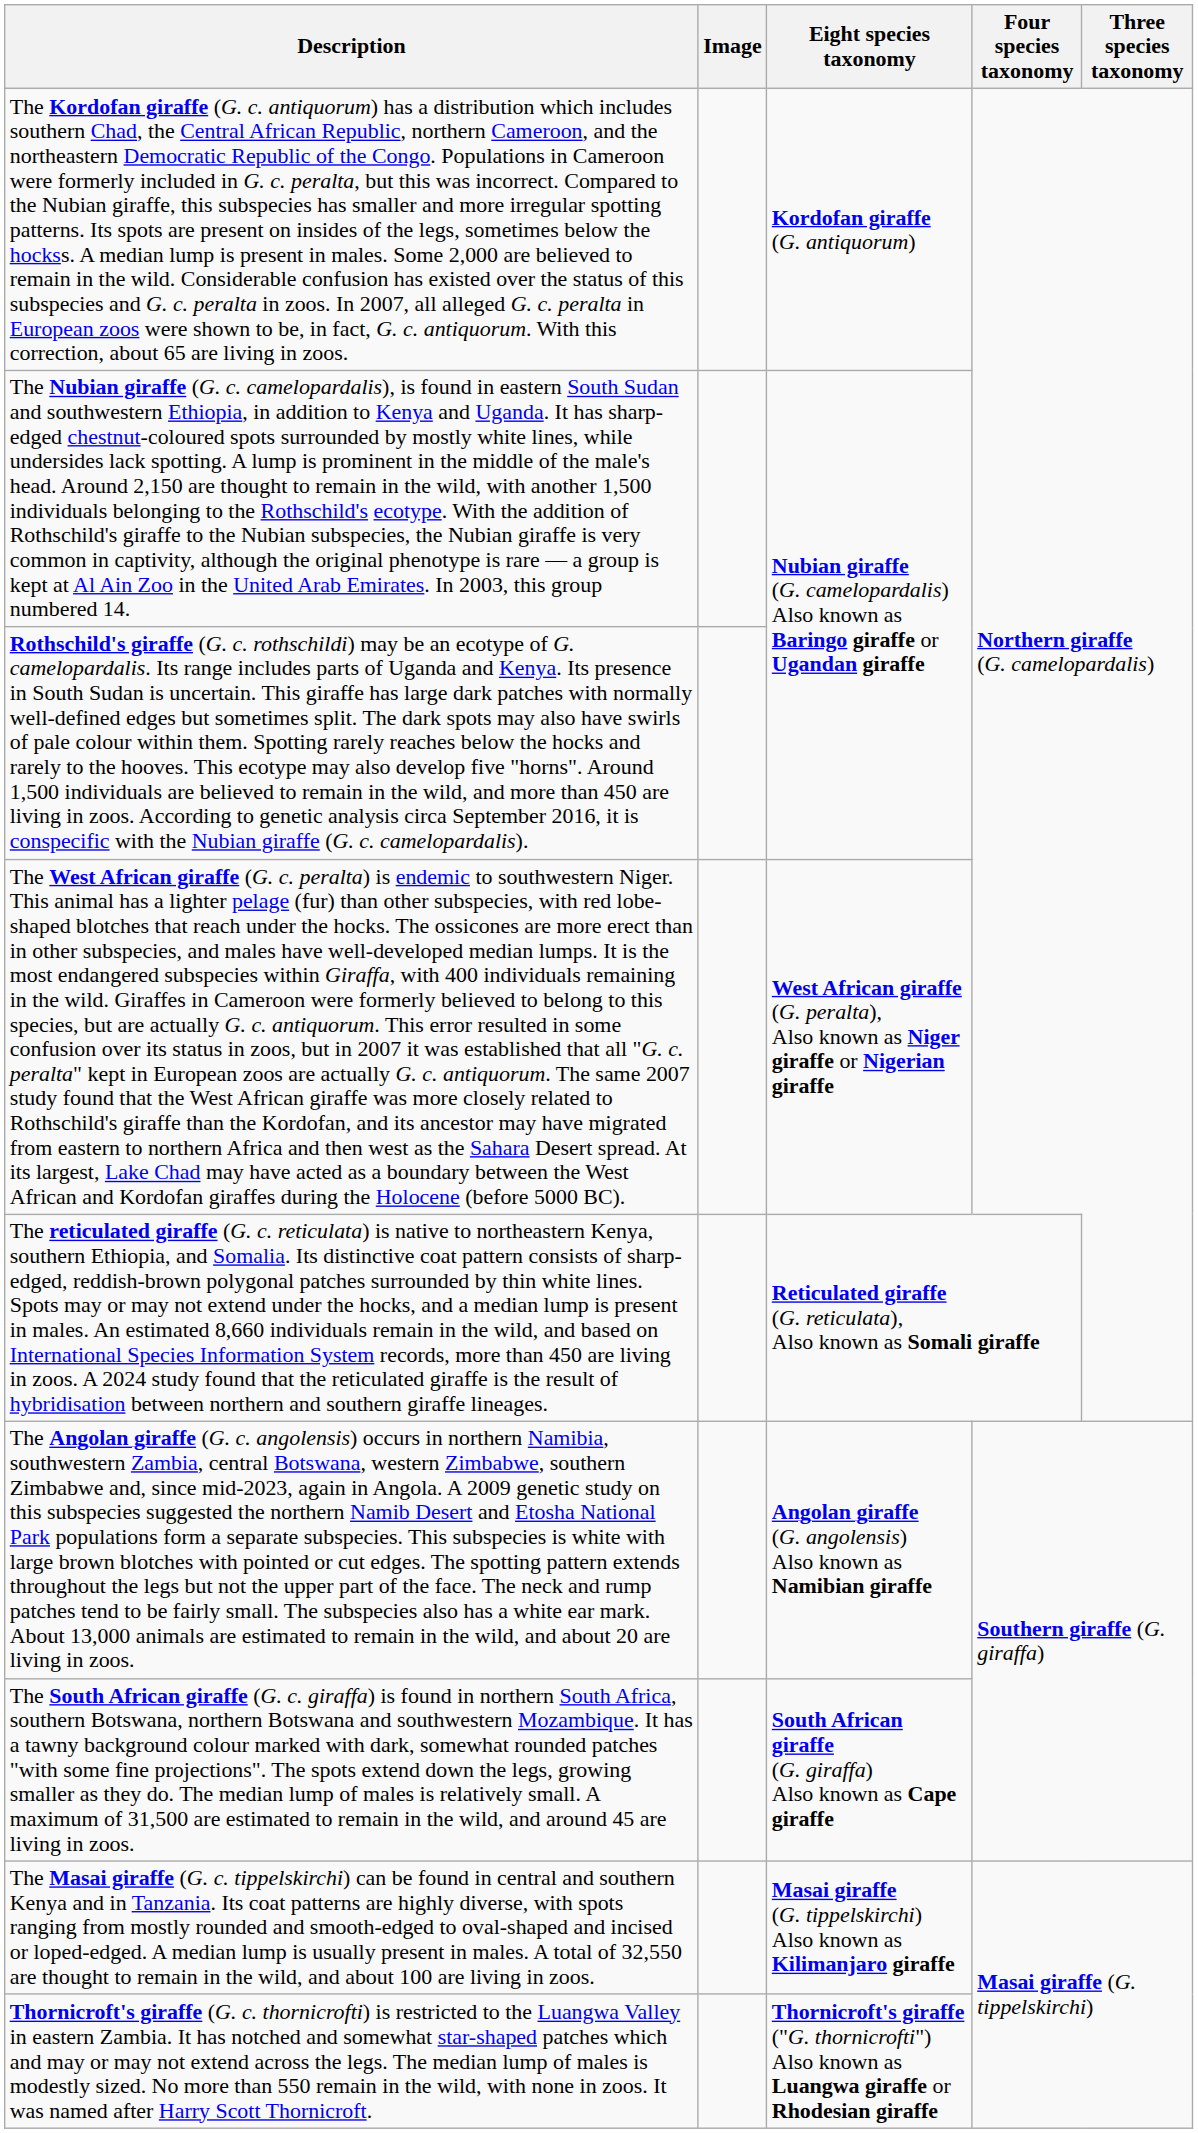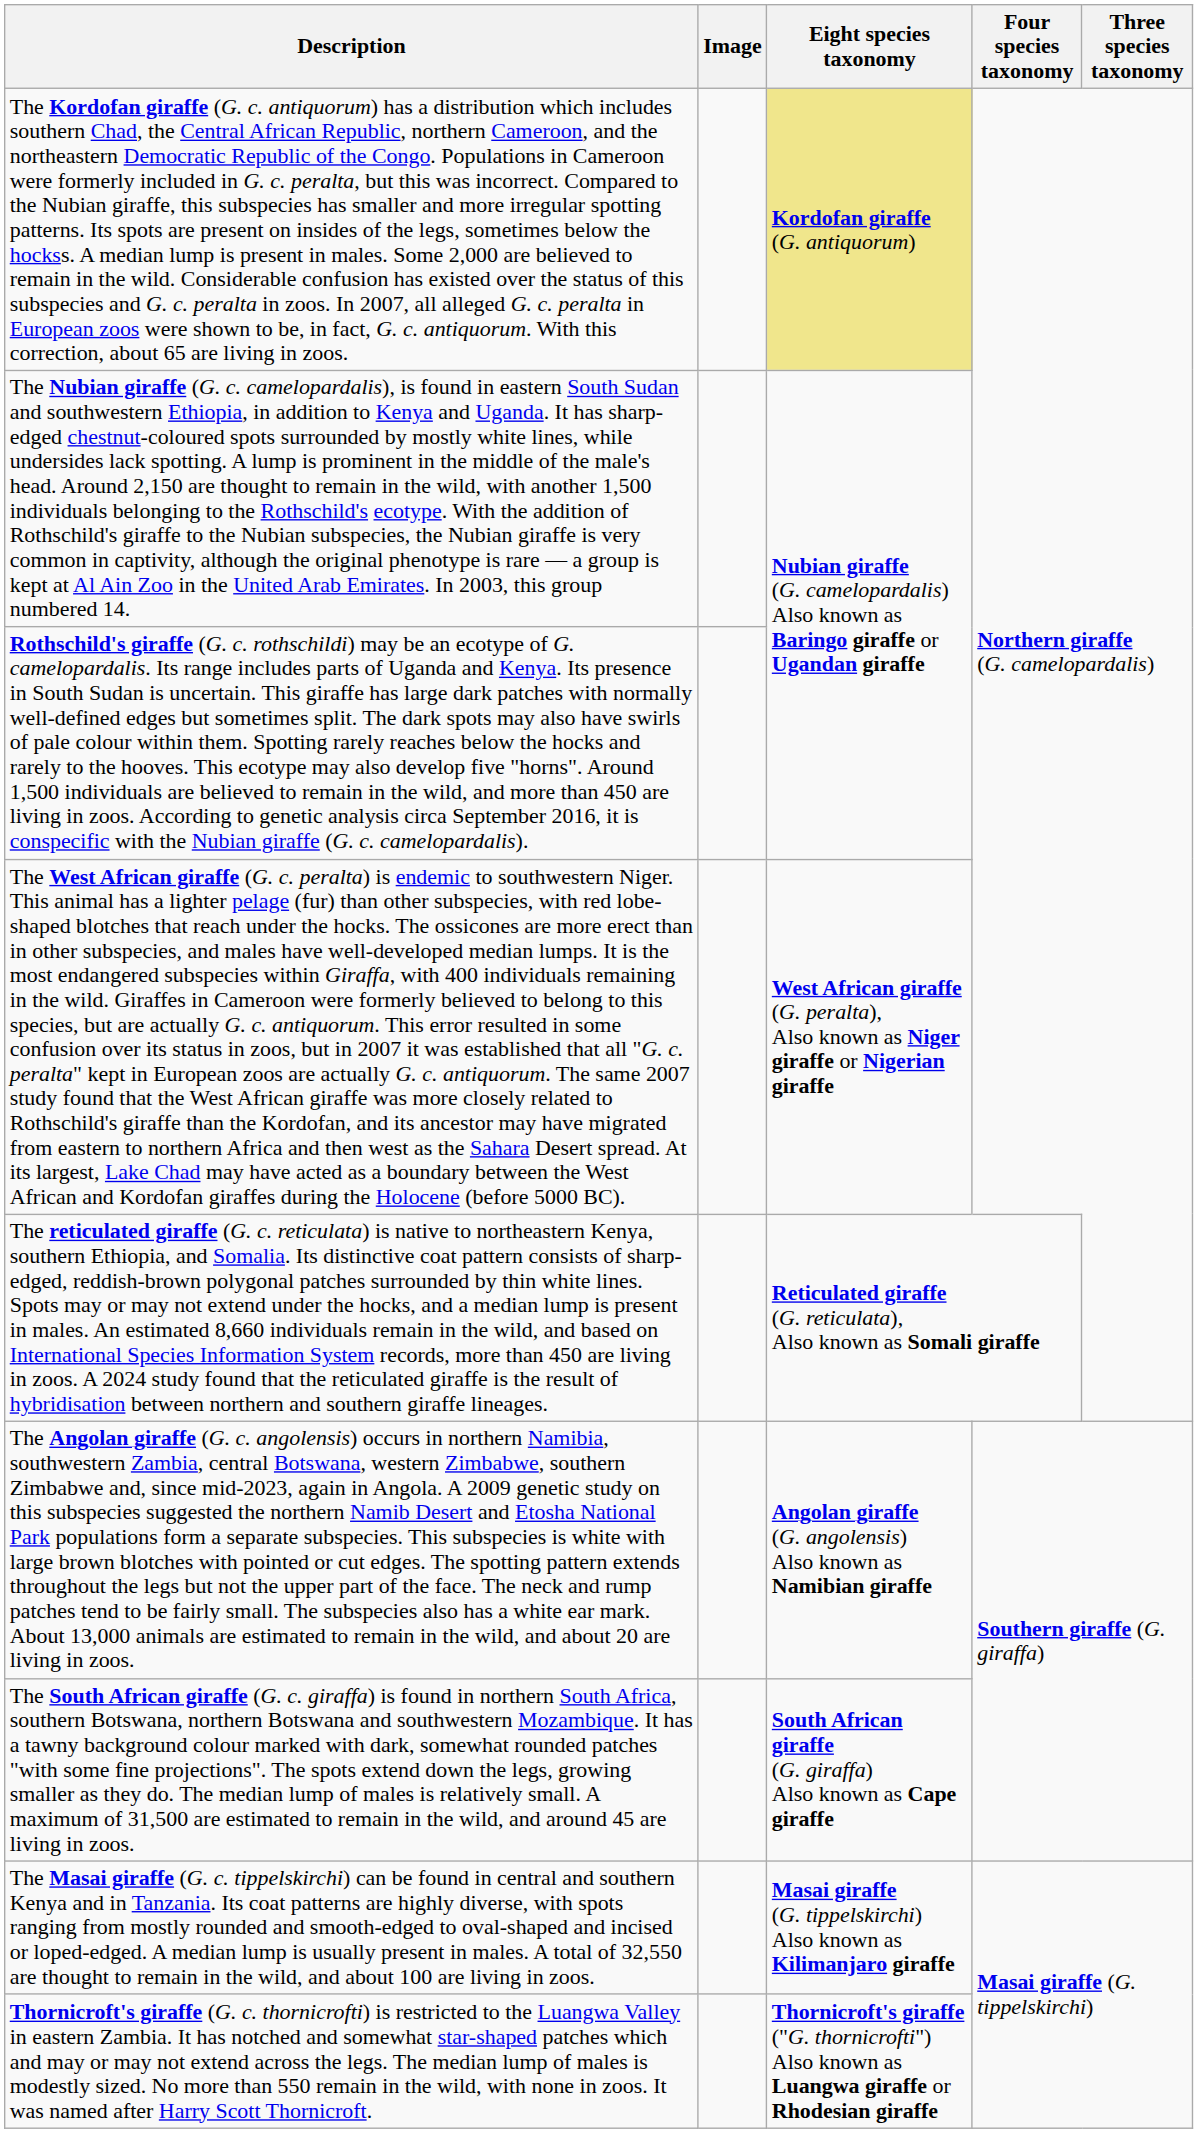(851, 229) no background -> (851, 229) khaki background
